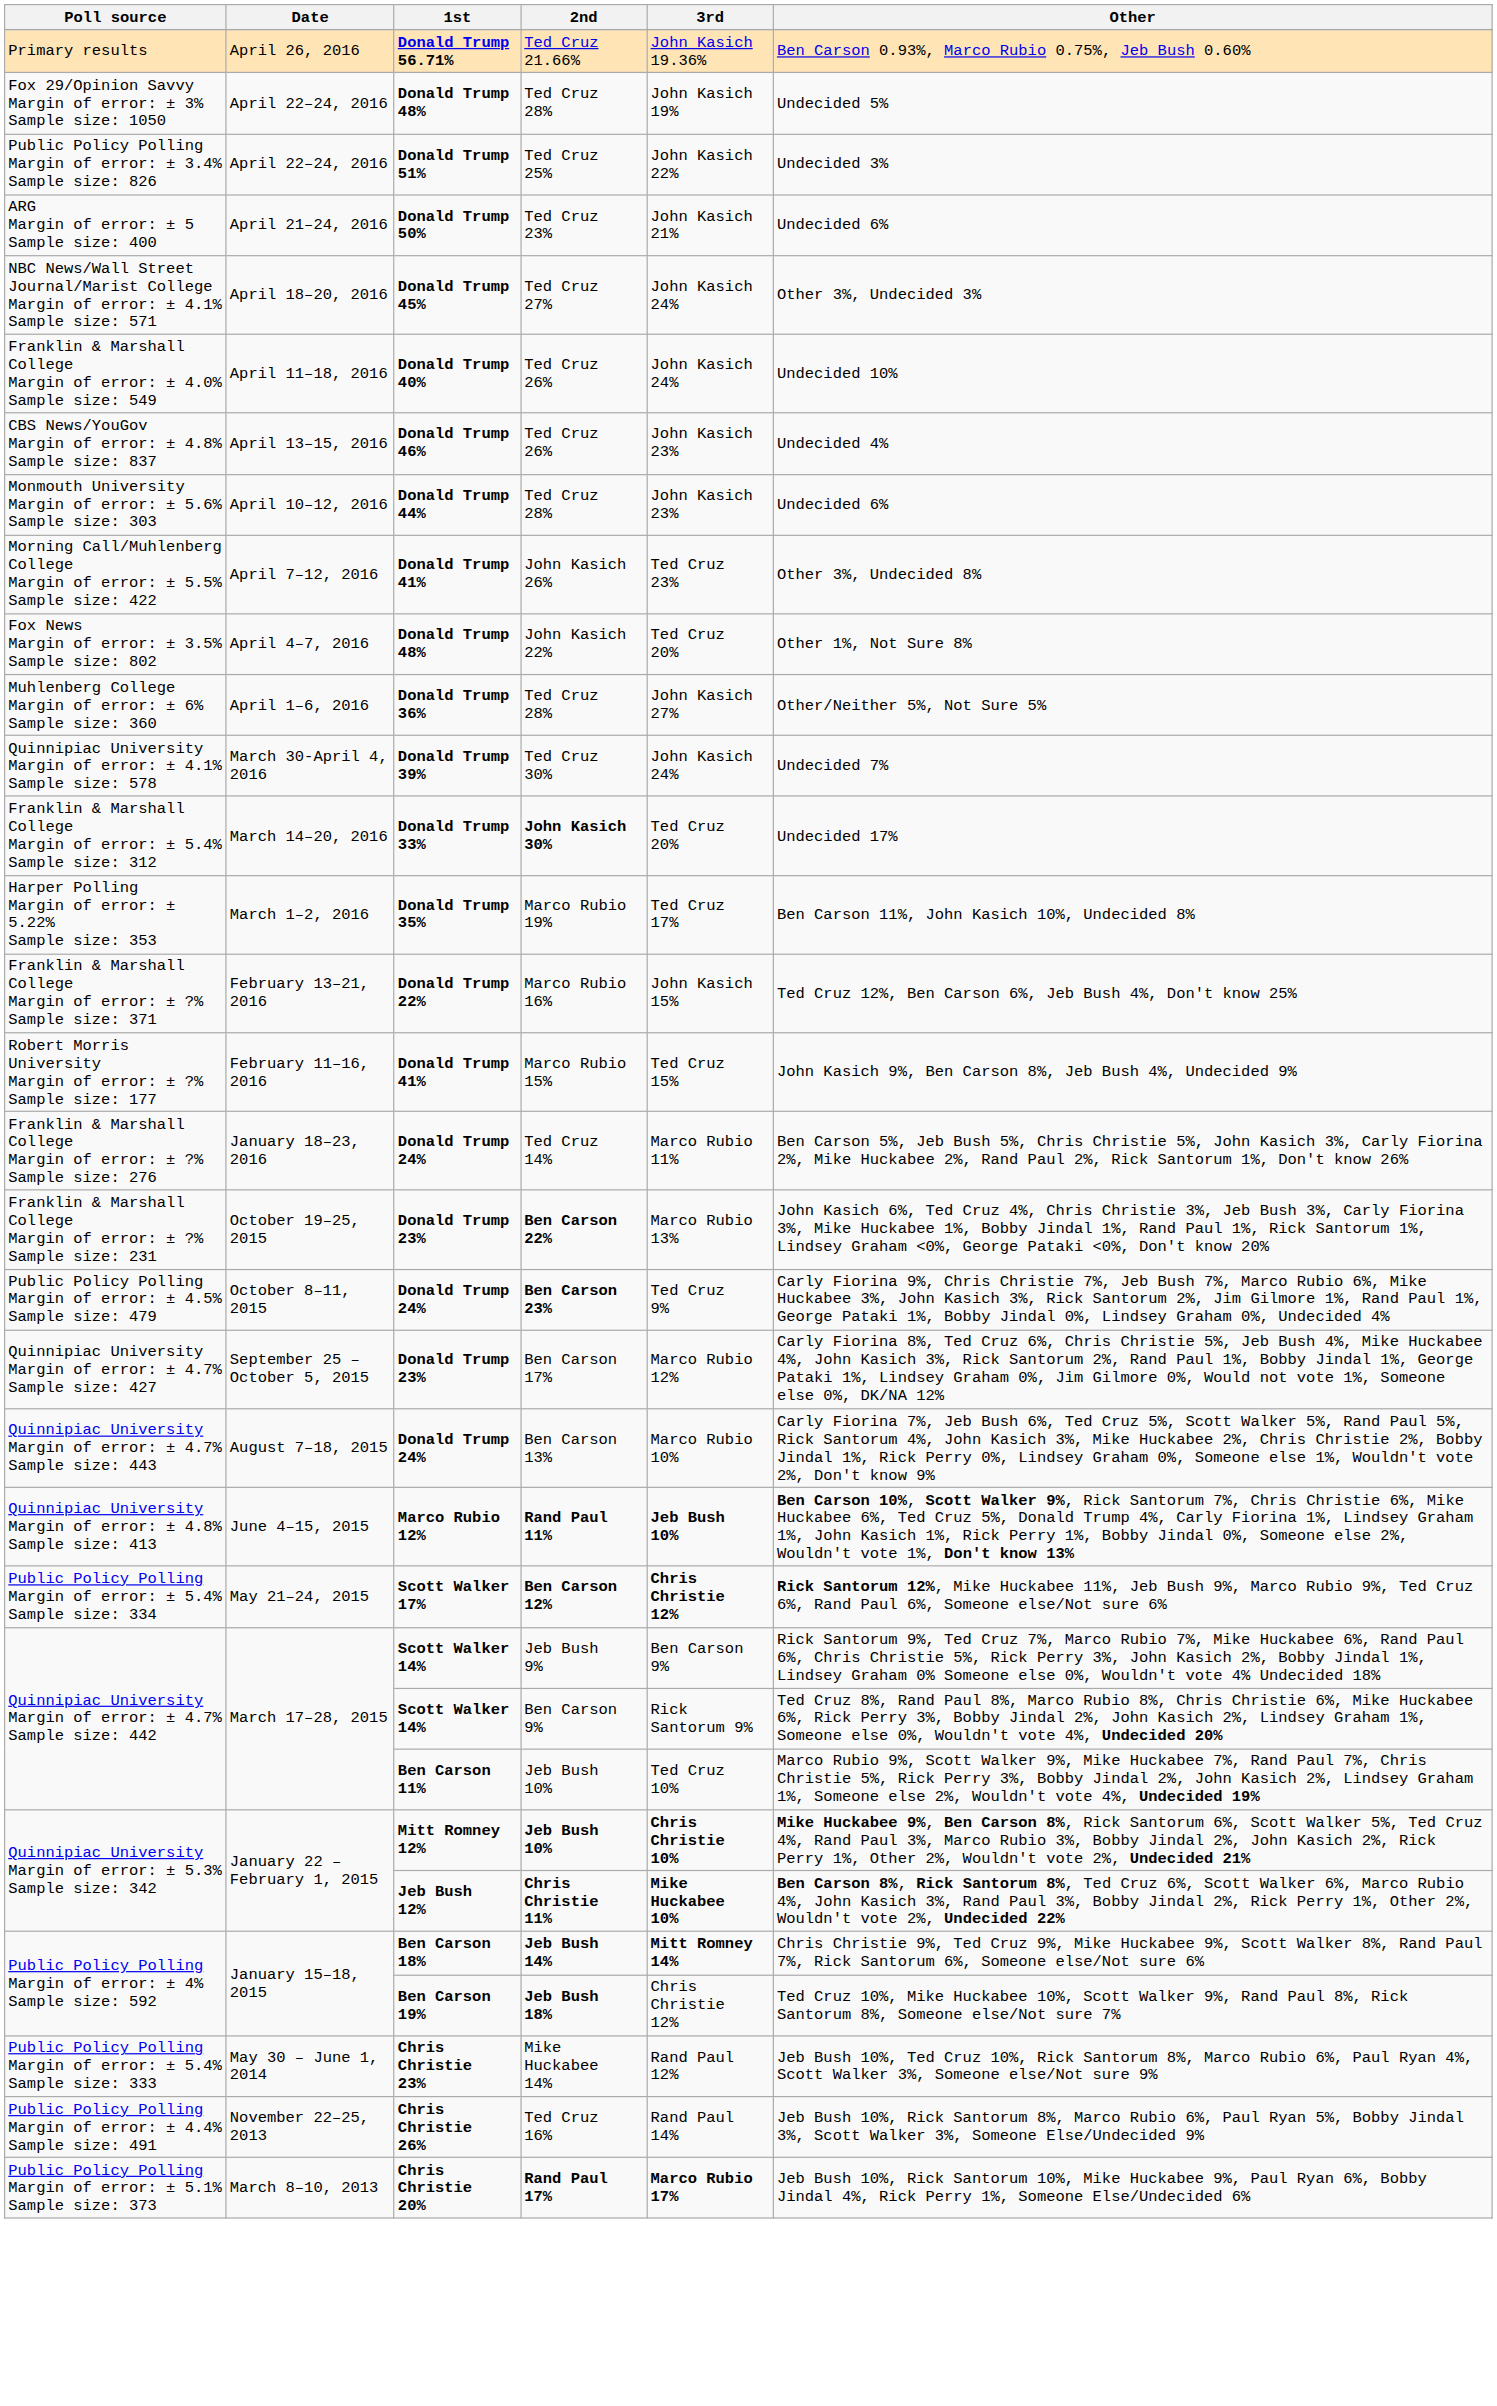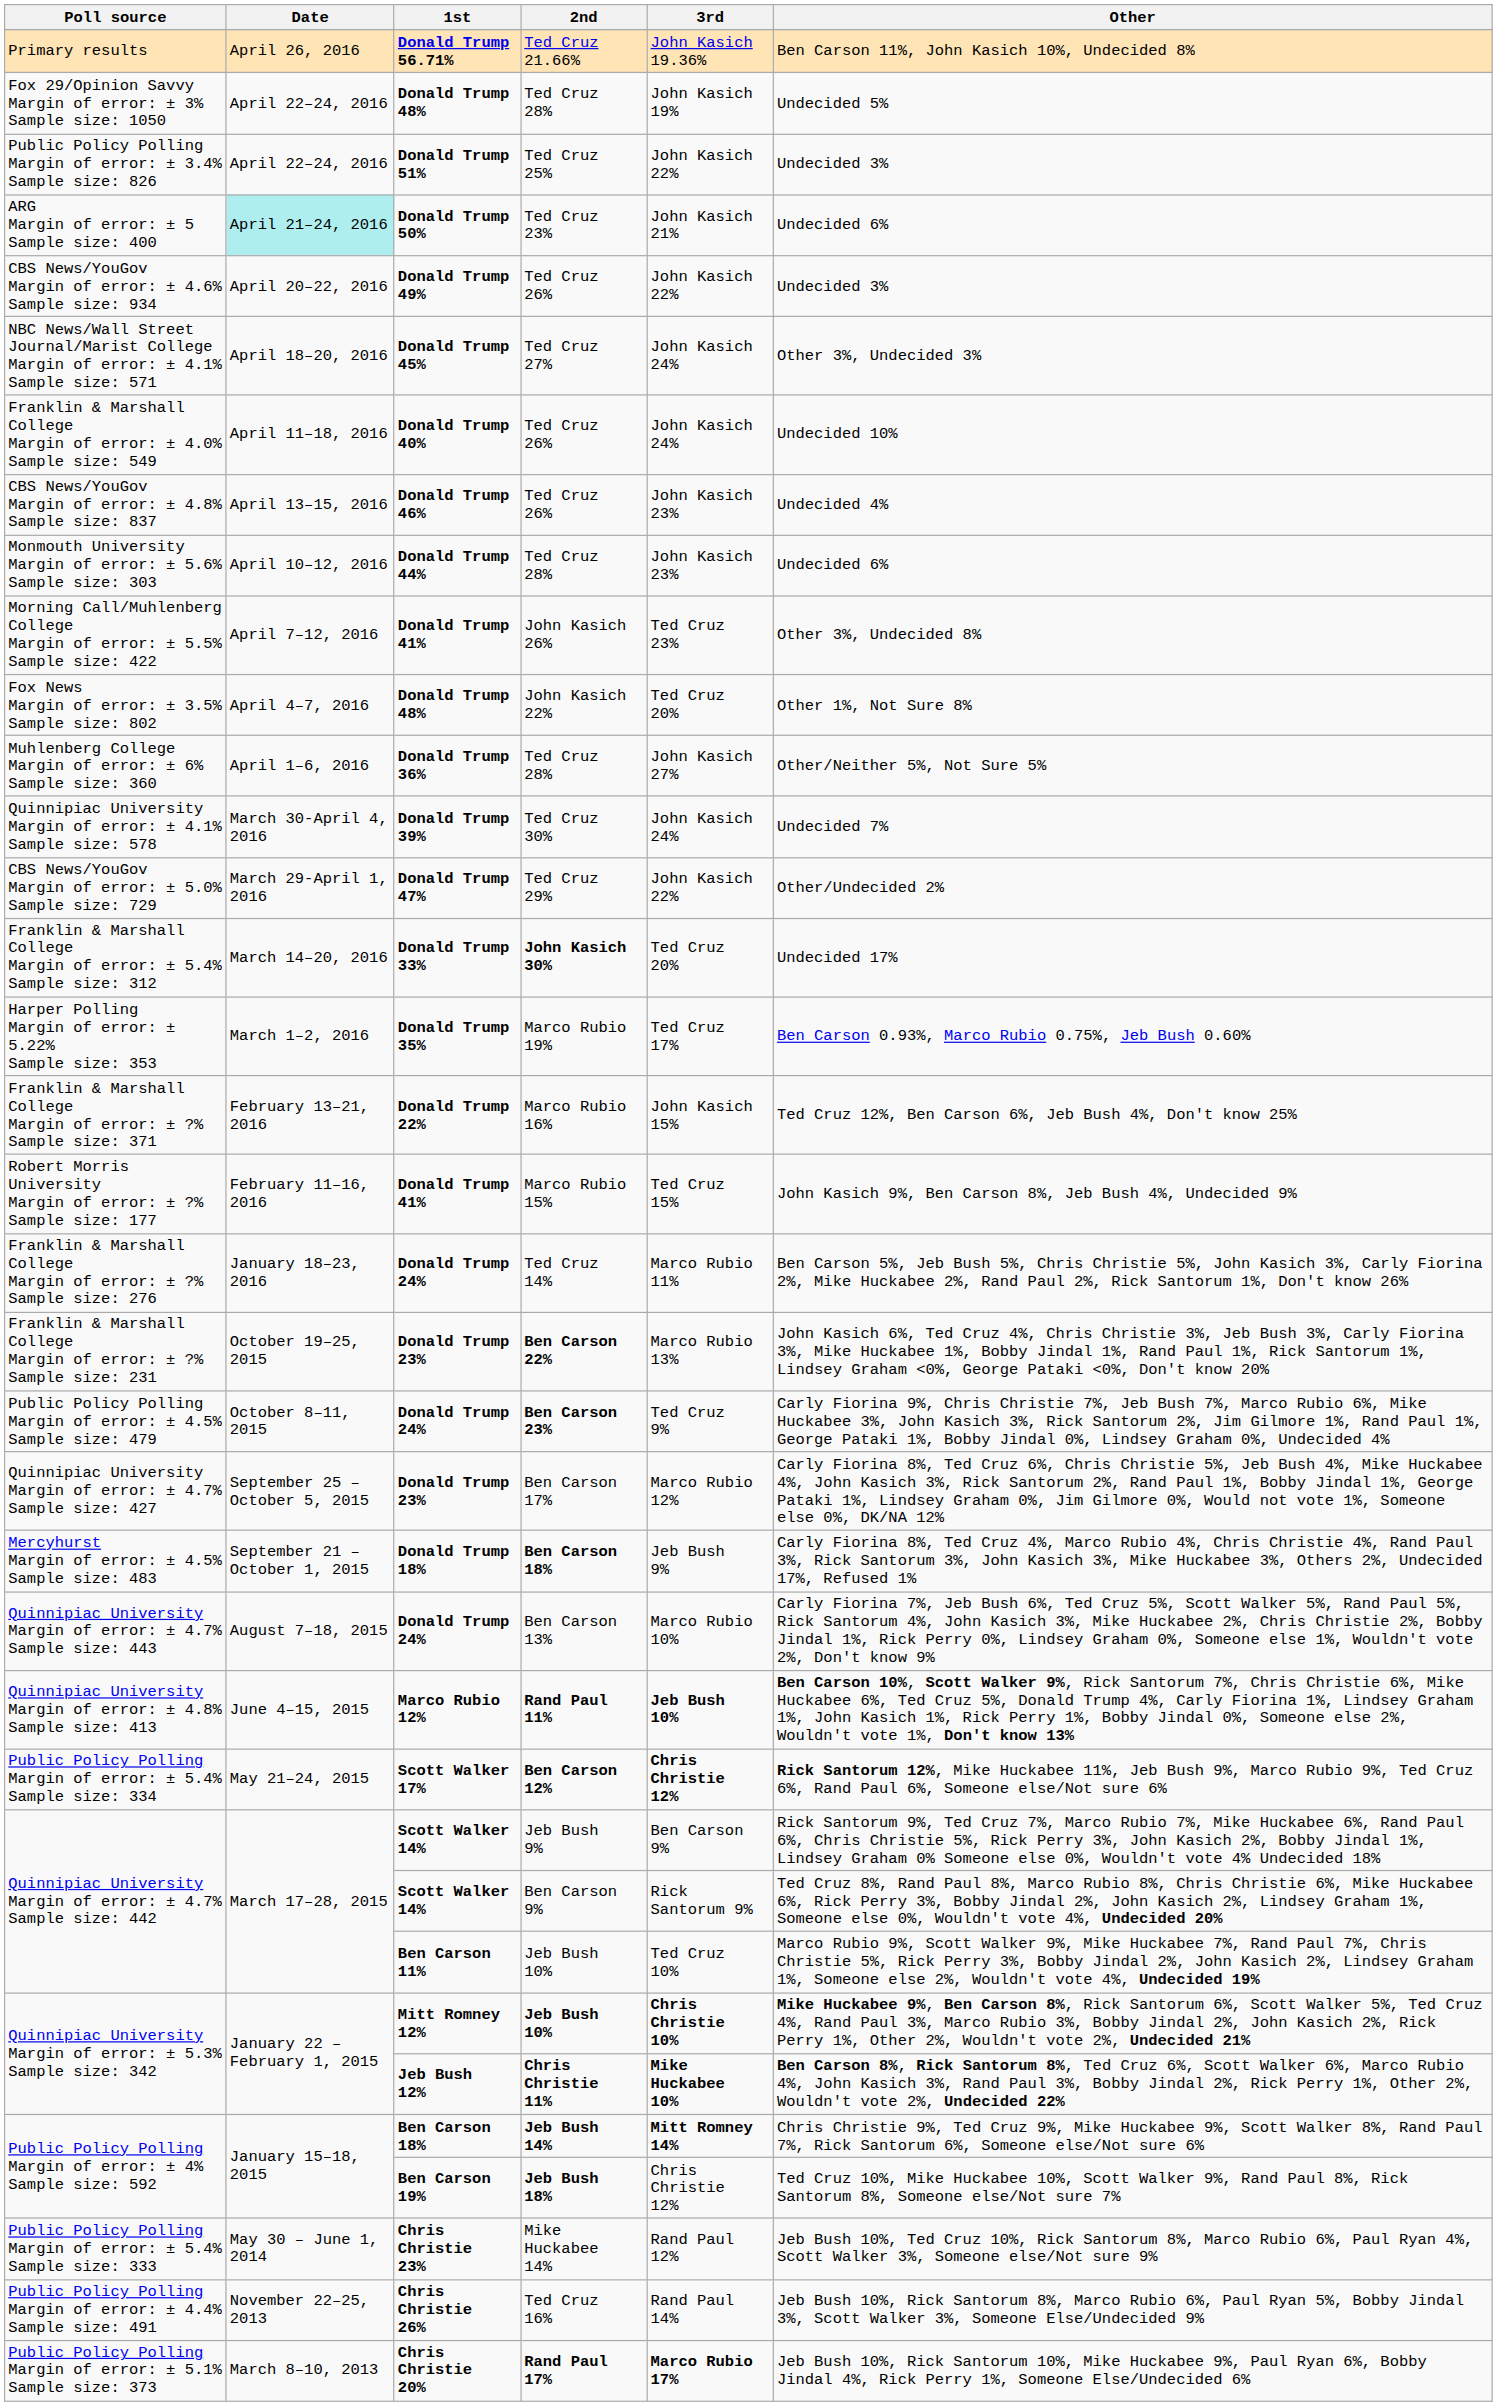(1014, 51) Ben Carson 0.93%, Marco Rubio 0.75%, Jeb Bush 0.60% -> (986, 51) Ben Carson 11%, John Kasich 10%, Undecided 8%
(309, 225) no background -> (309, 225) paleturquoise background
+ row: (115, 286)
+ row: (115, 888)
(986, 915) Ben Carson 11%, John Kasich 10%, Undecided 8% -> (1014, 1036) Ben Carson 0.93%, Marco Rubio 0.75%, Jeb Bush 0.60%
+ row: (115, 1561)
